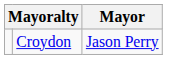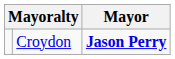(122, 41) normal -> (126, 41) bold
